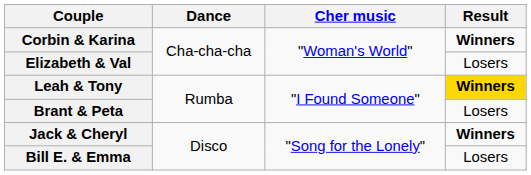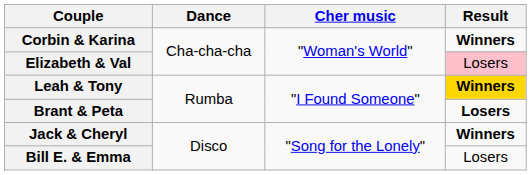(486, 63) no background -> (486, 63) pink background
(486, 110) normal -> (486, 110) bold
